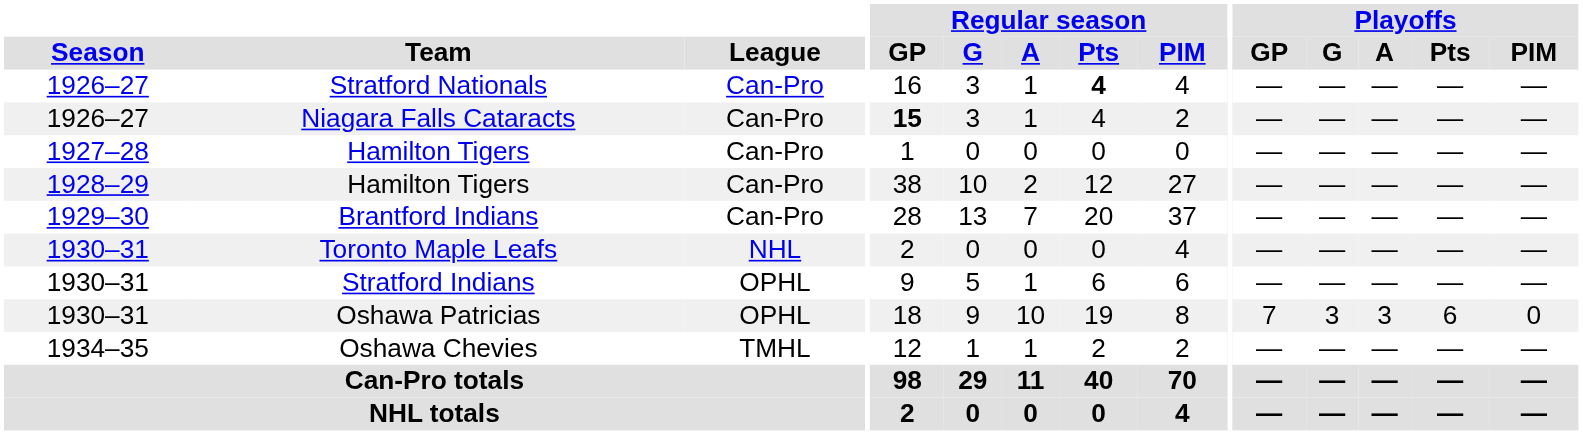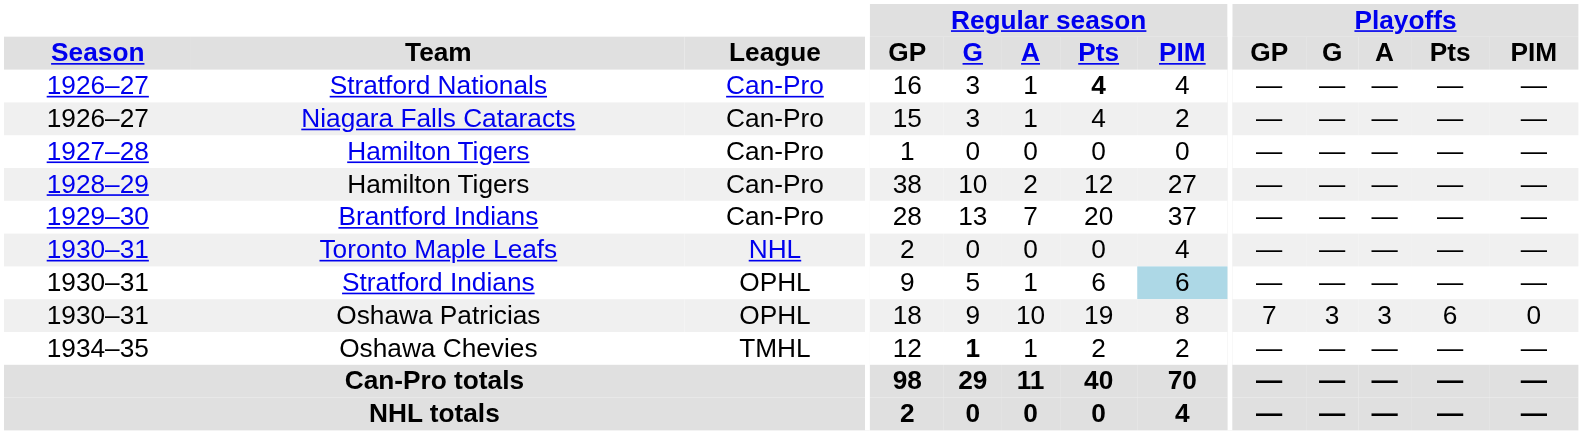(907, 118) bold -> (907, 118) normal
(1182, 282) no background -> (1182, 282) lightblue background
(973, 348) normal -> (973, 348) bold
